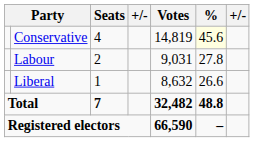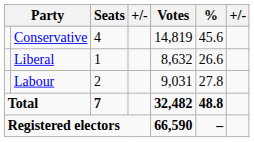(211, 37) lightyellow background -> (211, 37) no background
rows swapped: (34, 59) <-> (34, 81)
